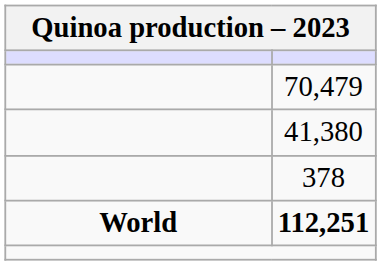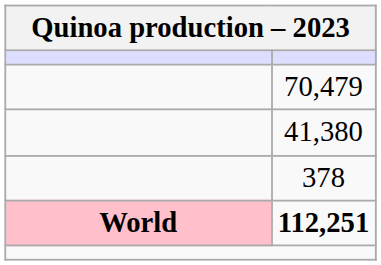(138, 222) no background -> (138, 222) pink background
